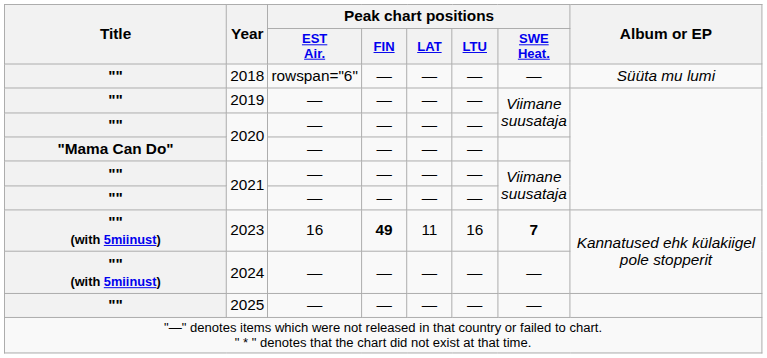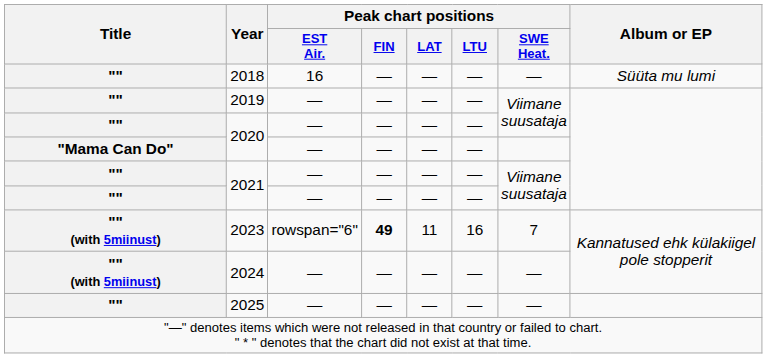(315, 76) rowspan="6" -> (315, 76) 16
(315, 230) 16 -> (315, 230) rowspan="6"
(534, 230) bold -> (534, 230) normal
